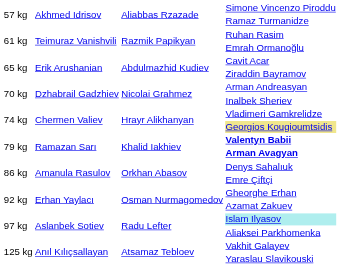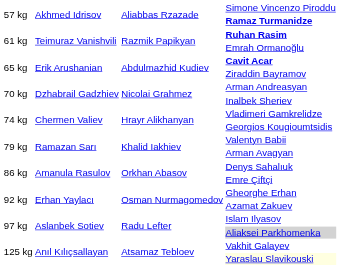(267, 21) normal -> (269, 21) bold
(255, 34) normal -> (256, 34) bold
(247, 61) normal -> (249, 61) bold
(279, 127) khaki background -> (279, 127) no background
(258, 140) bold -> (256, 140) normal
(262, 153) bold -> (259, 153) normal
(253, 219) paleturquoise background -> (253, 219) no background
(273, 232) no background -> (273, 232) lightgrey background
(269, 259) no background -> (269, 259) lightyellow background
